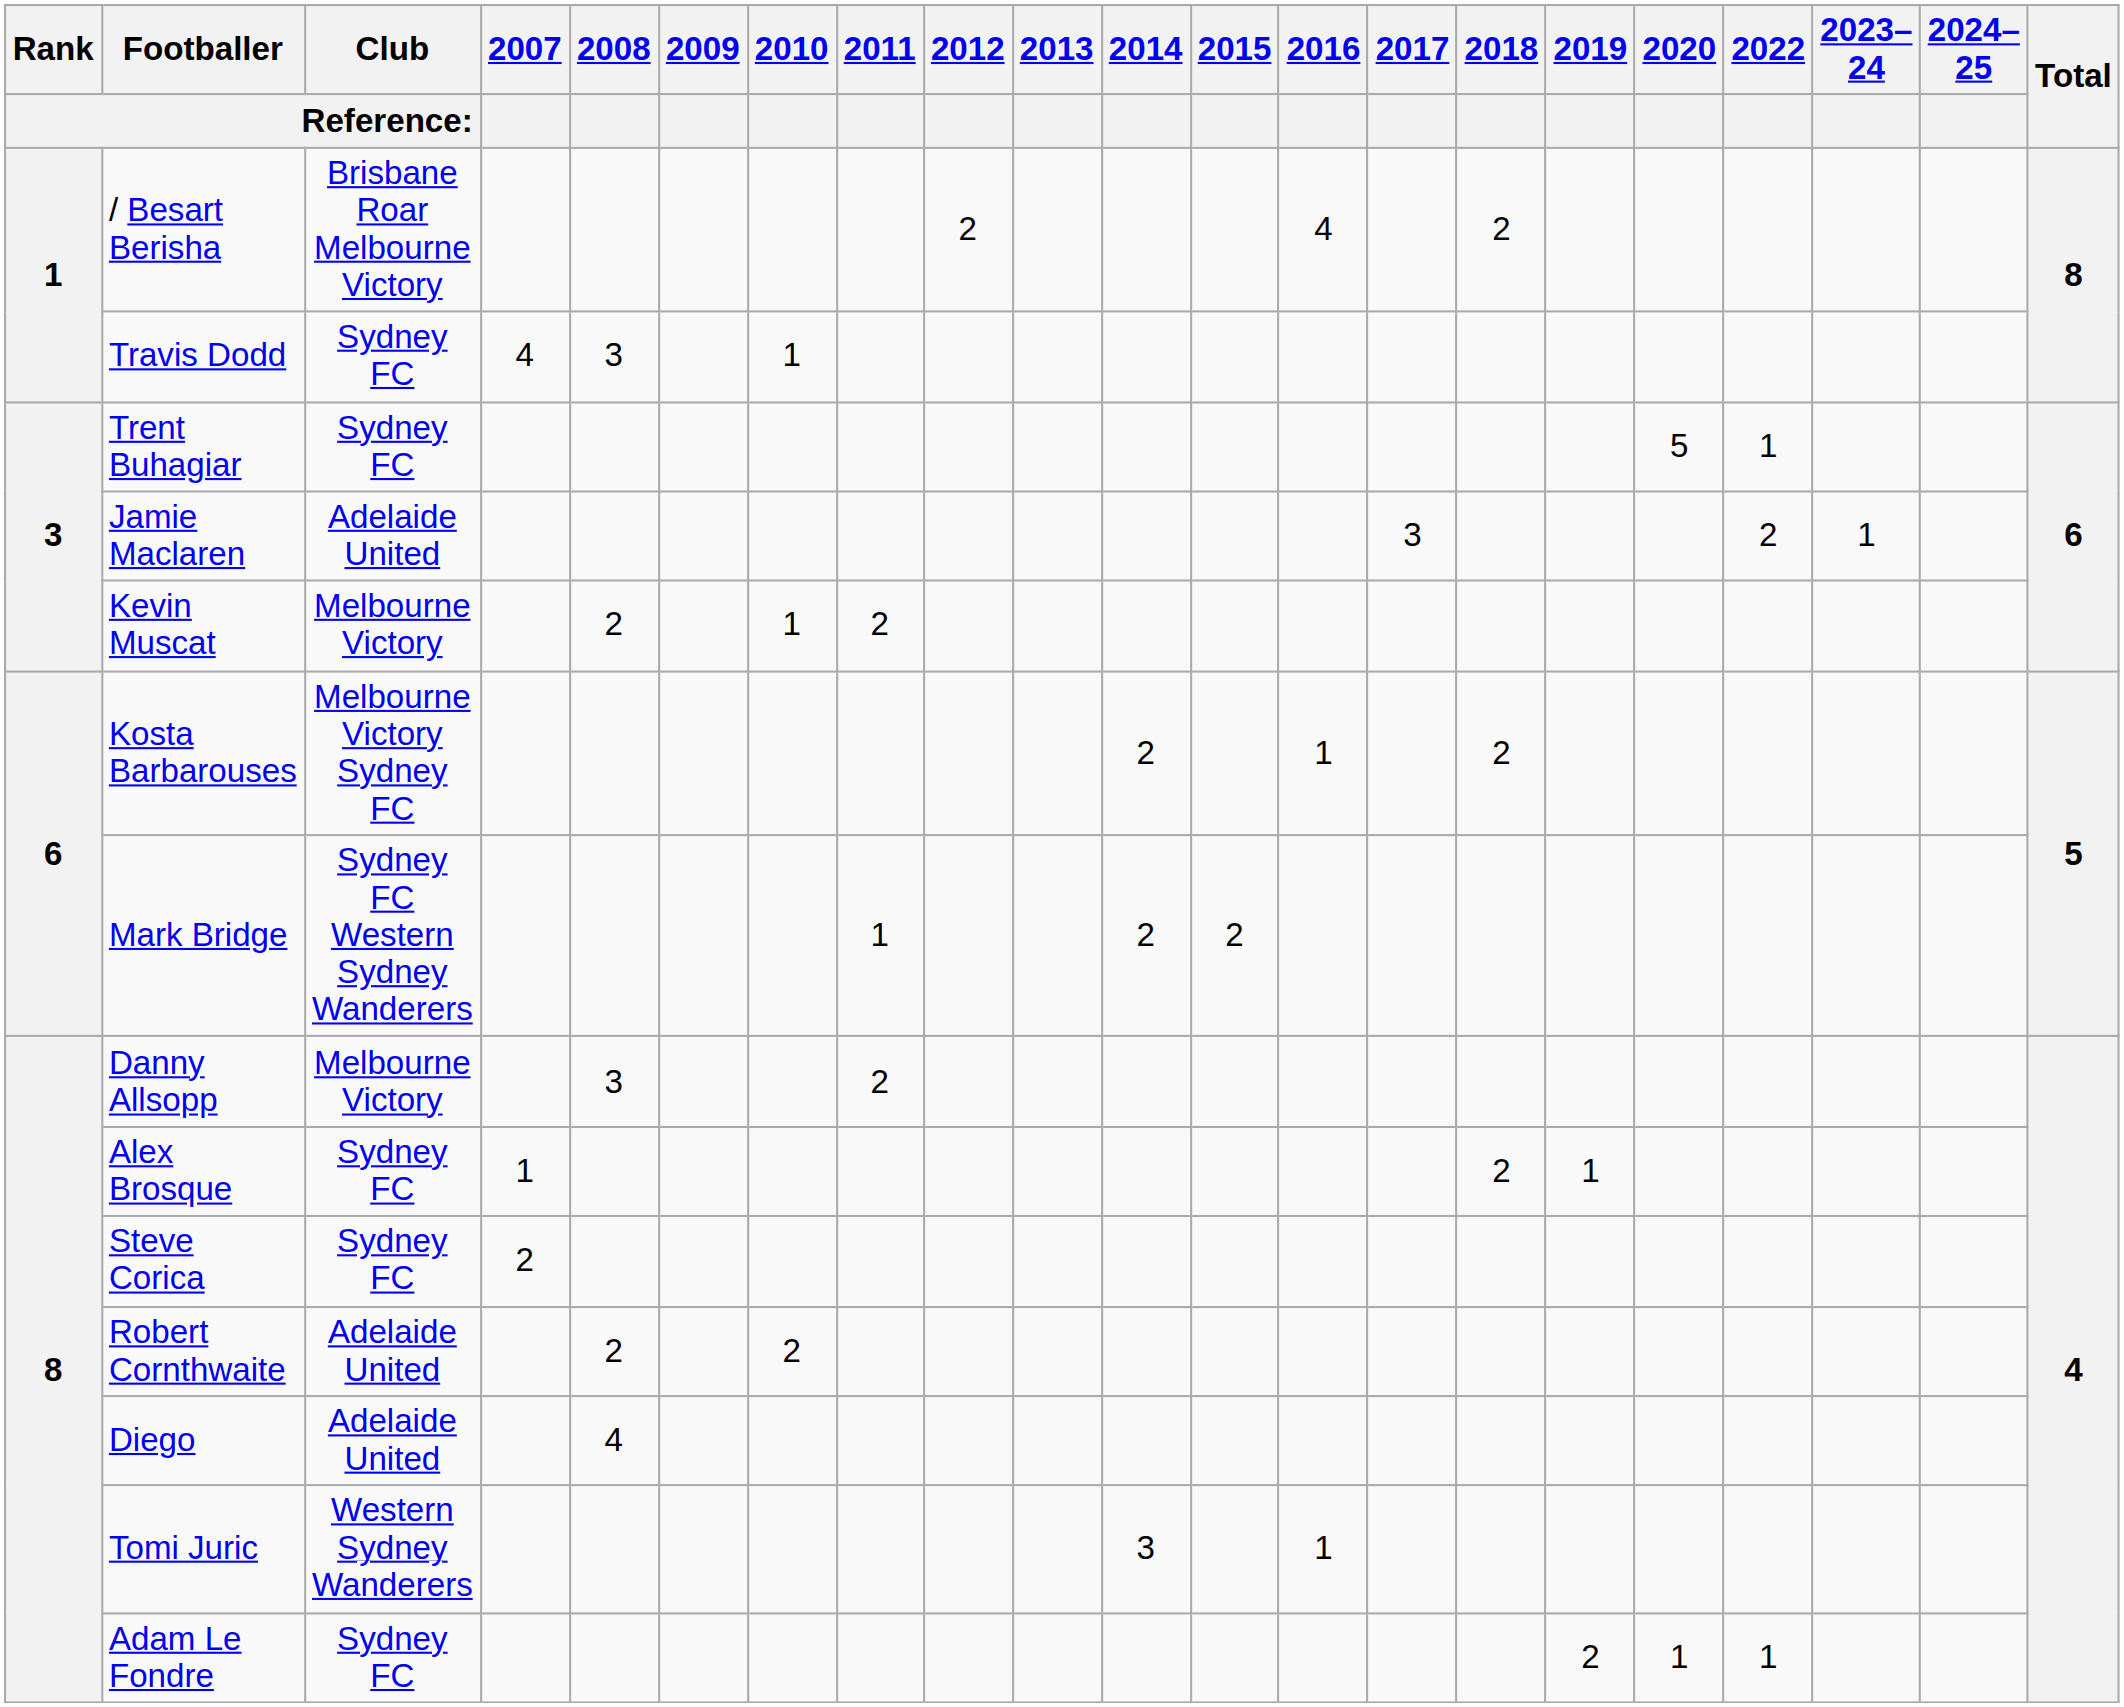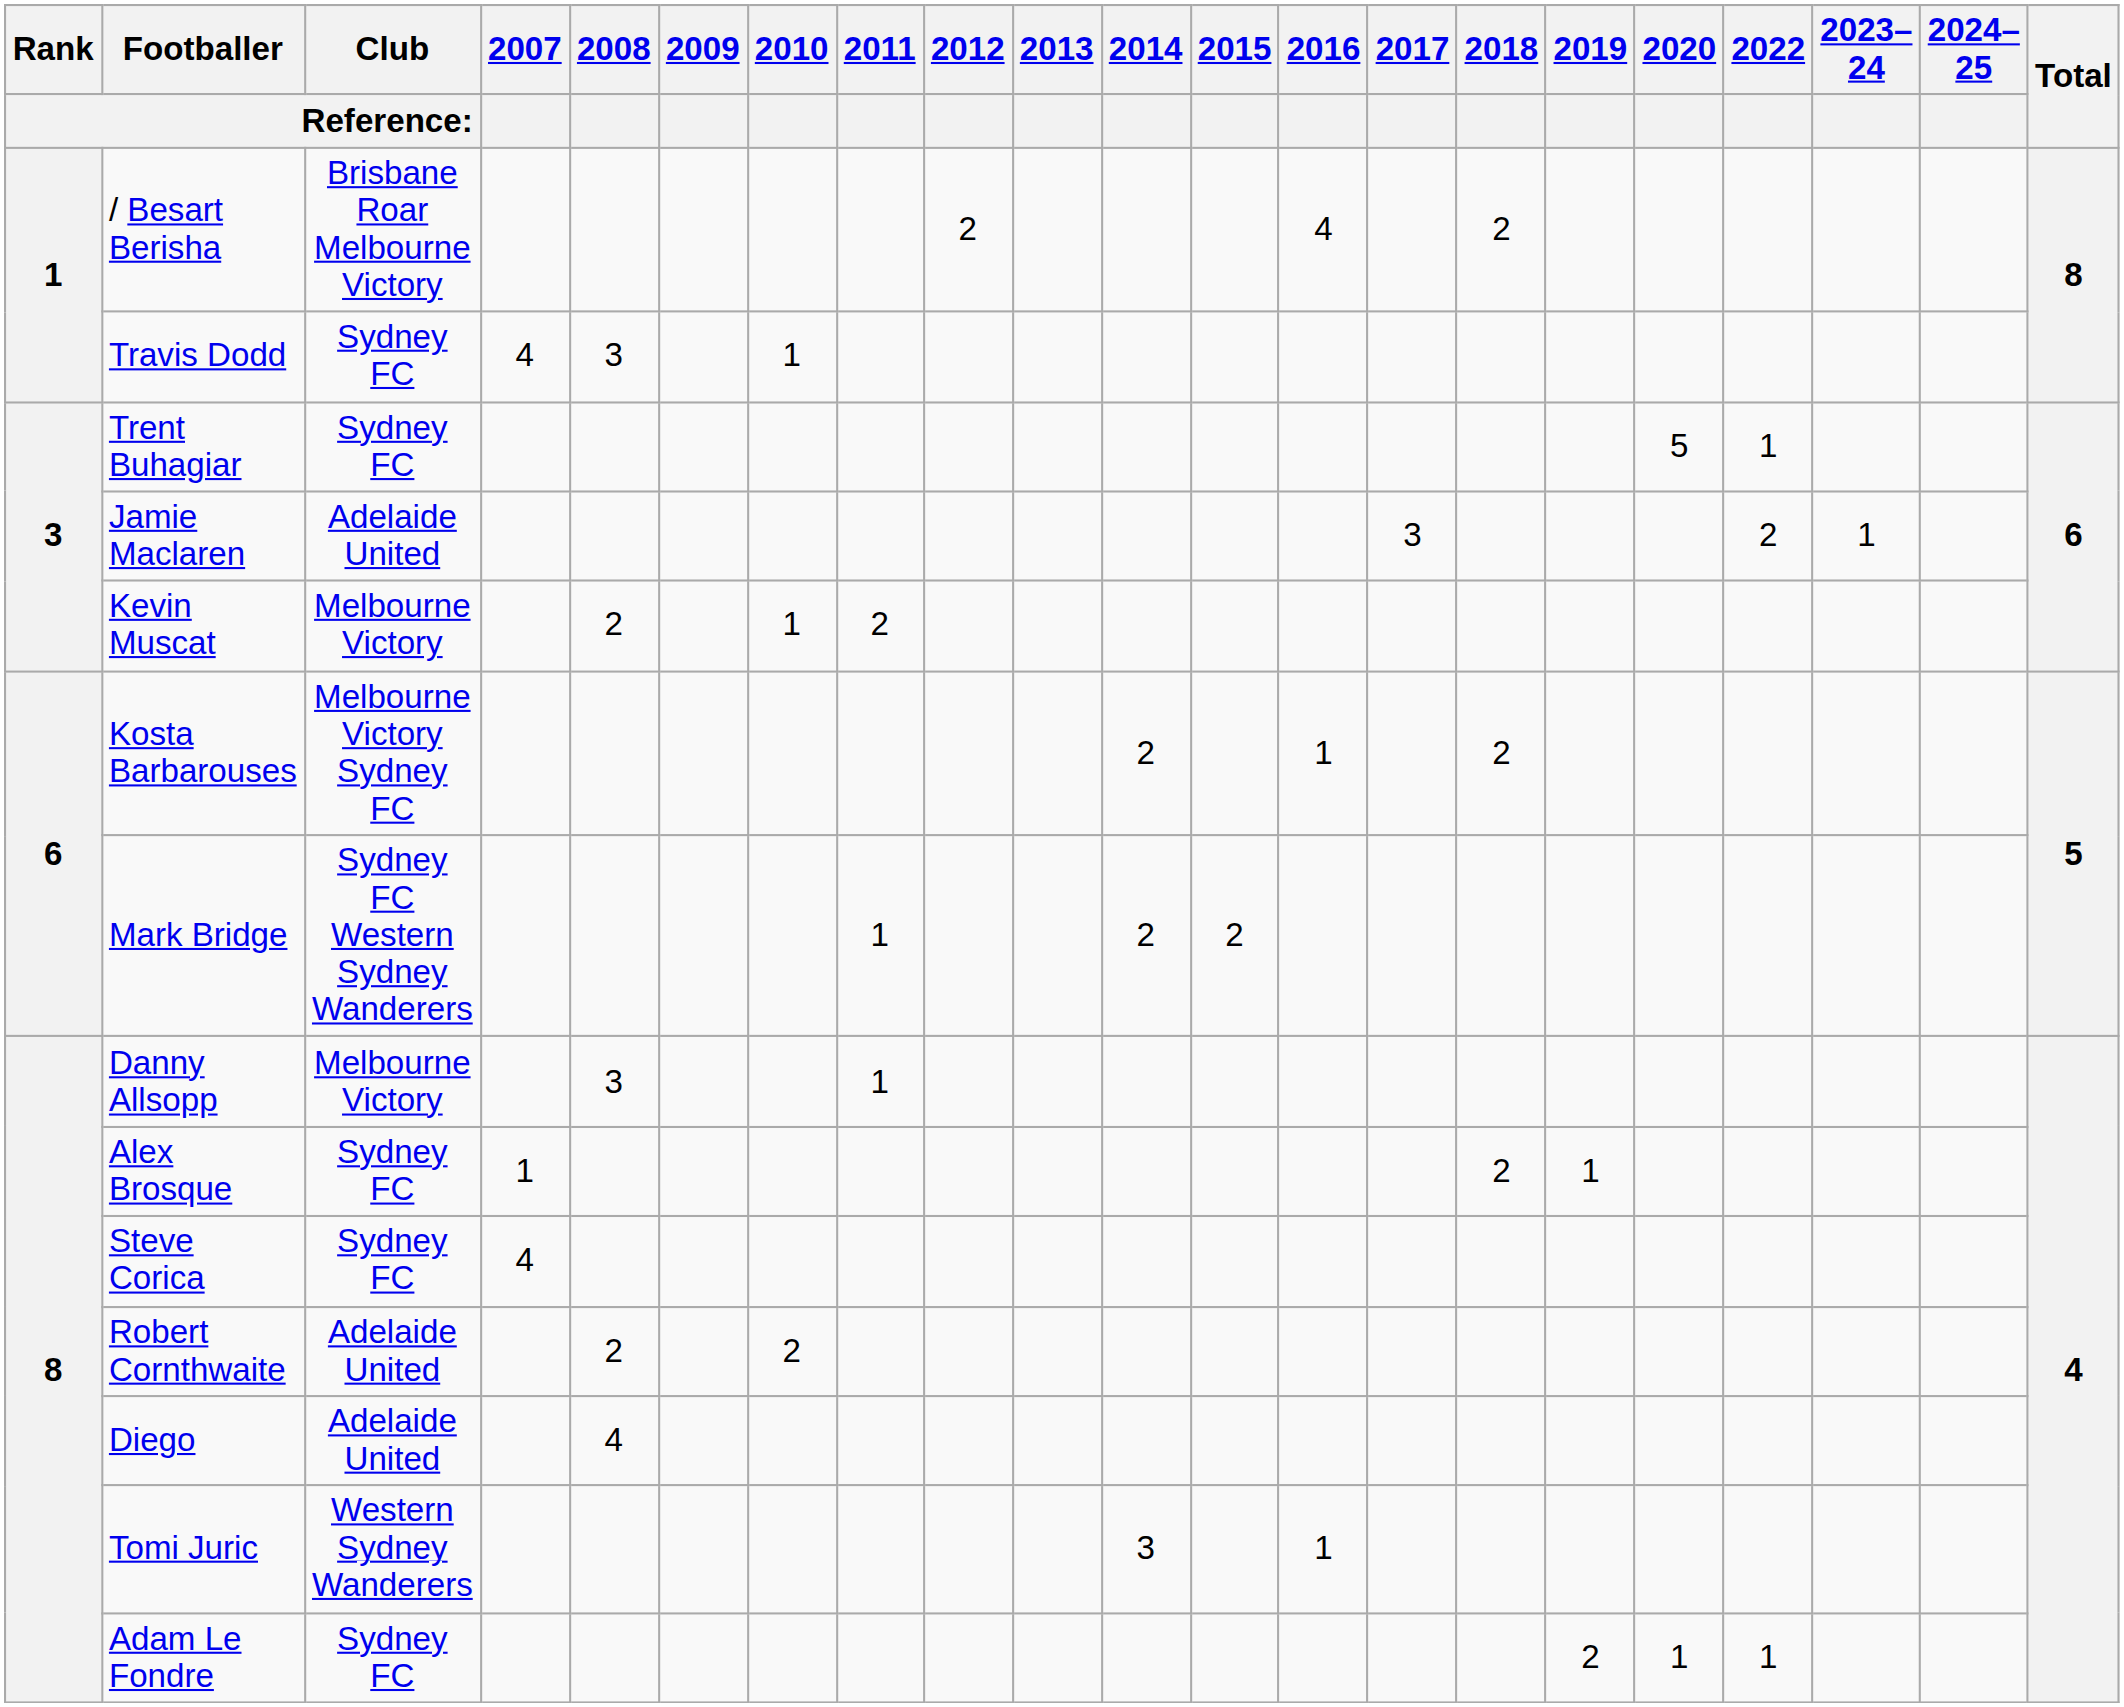(880, 1081) 2 -> (880, 1081) 1
(525, 1260) 2 -> (525, 1260) 4
